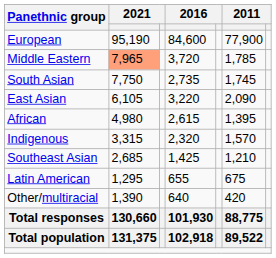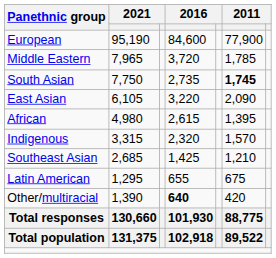(127, 59) lightsalmon background -> (127, 59) no background
(240, 79) normal -> (240, 79) bold
(179, 198) normal -> (179, 198) bold
